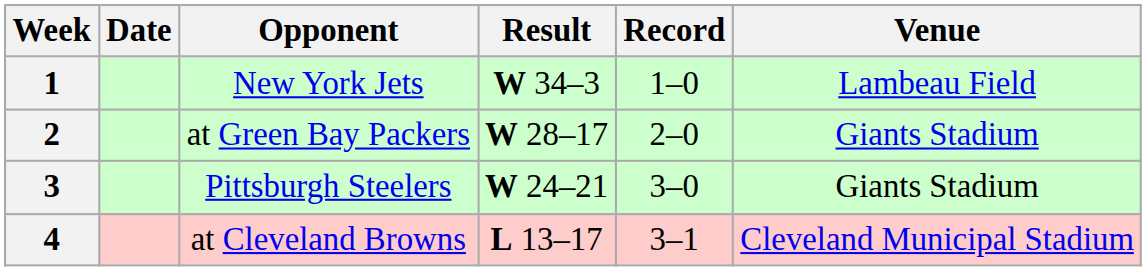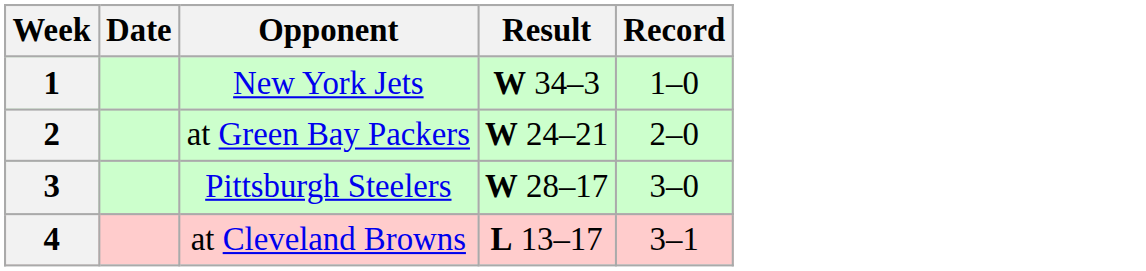- column: (937, 30)
(547, 134) W 28–17 -> (547, 134) W 24–21
(547, 186) W 24–21 -> (547, 186) W 28–17
